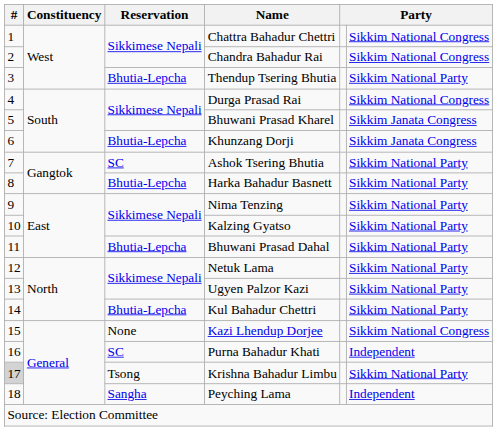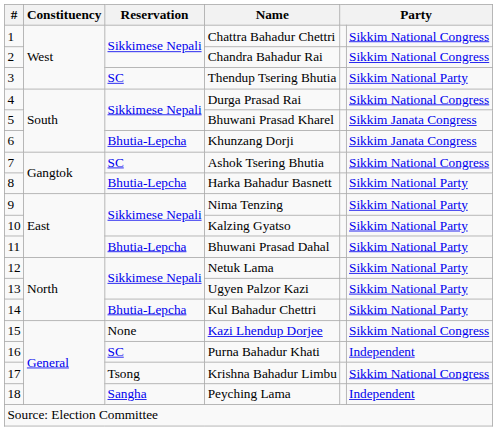(147, 78) Bhutia-Lepcha -> (116, 78) SC
(408, 162) Sikkim National Party -> (419, 162) Sikkim National Congress
(14, 373) lightgrey background -> (14, 373) no background
(408, 373) Sikkim National Party -> (419, 373) Sikkim National Congress
